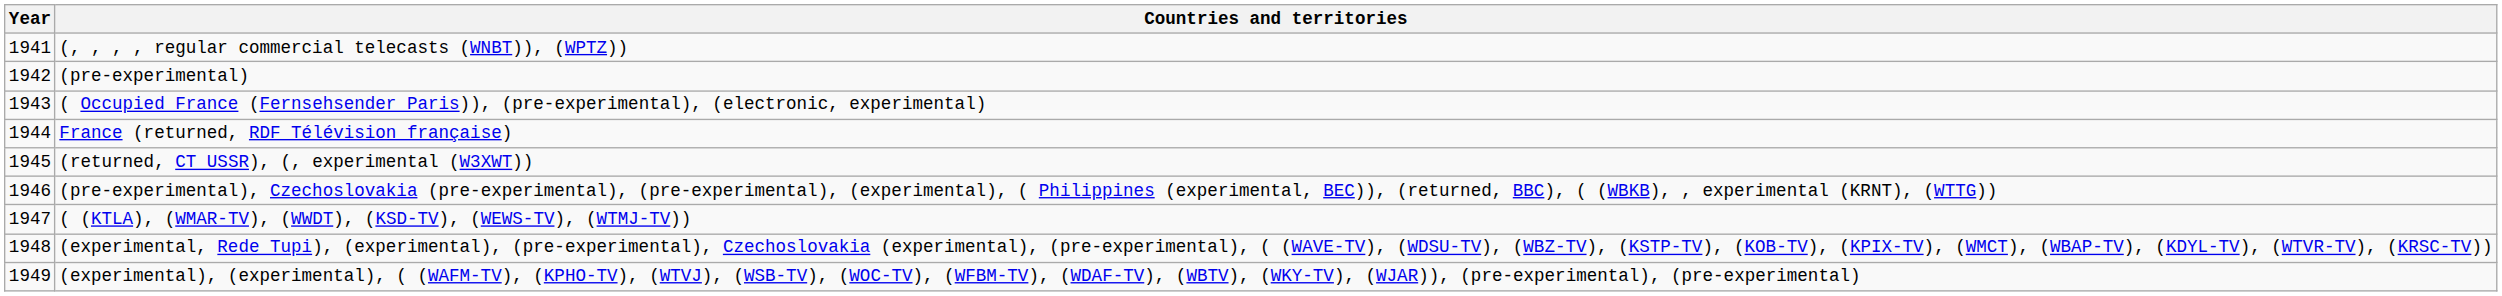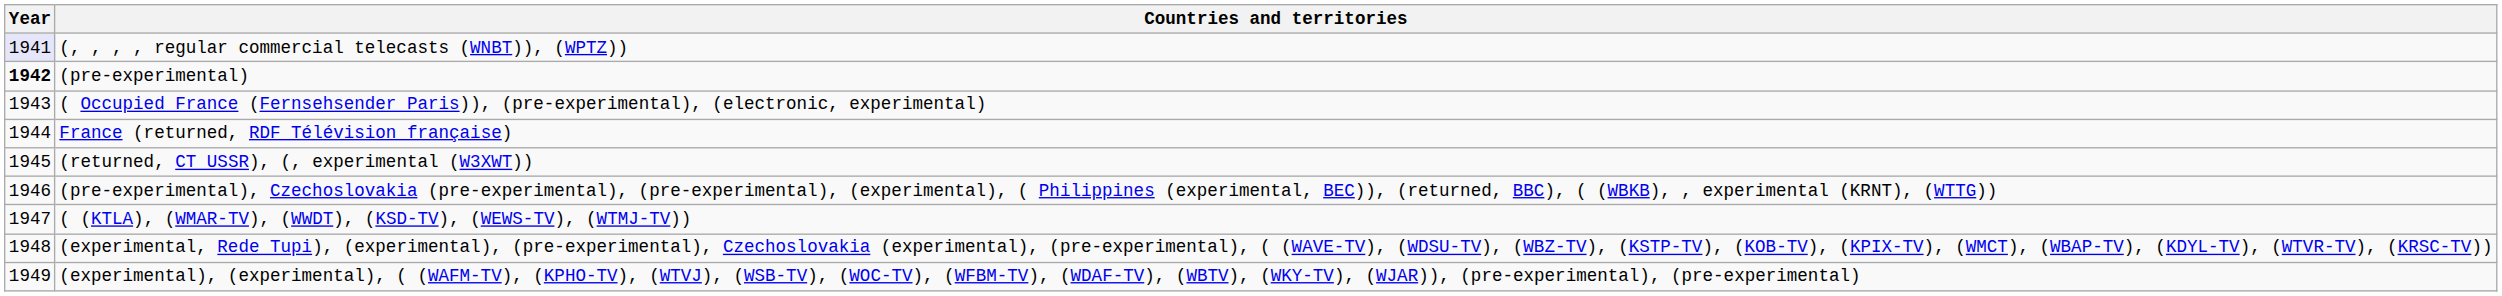(30, 48) no background -> (30, 48) lavender background
(30, 76) normal -> (30, 76) bold
